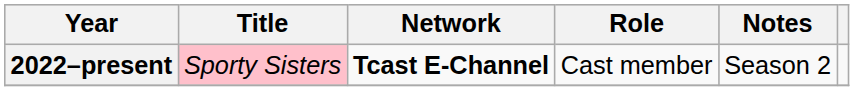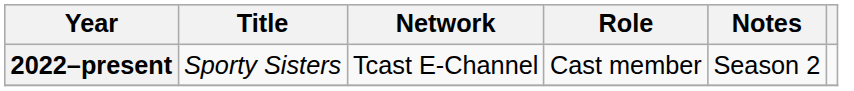(263, 64) pink background -> (263, 64) no background
(451, 64) bold -> (446, 64) normal
